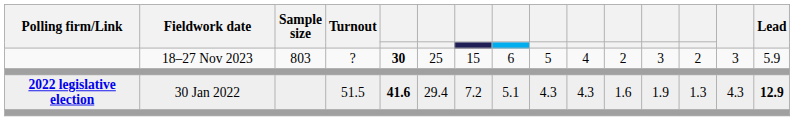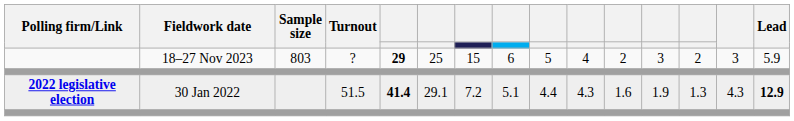(398, 58) 30 -> (398, 58) 29
(398, 92) 41.6 -> (398, 92) 41.4
(436, 92) 29.4 -> (436, 92) 29.1
(548, 92) 4.3 -> (548, 92) 4.4
